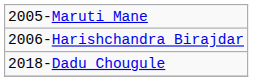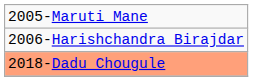(87, 64) no background -> (87, 64) lightsalmon background
